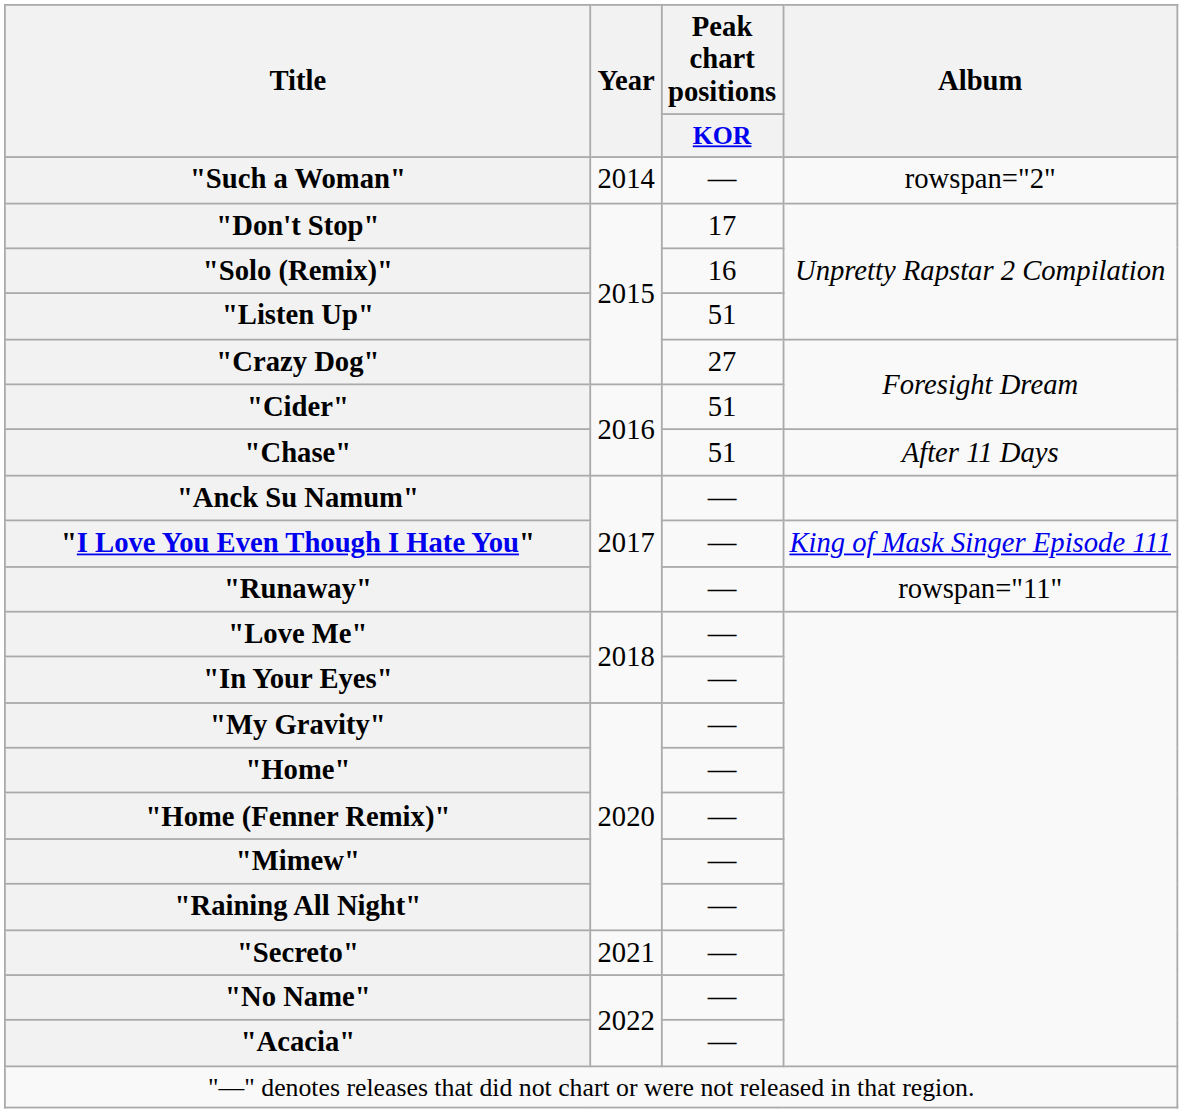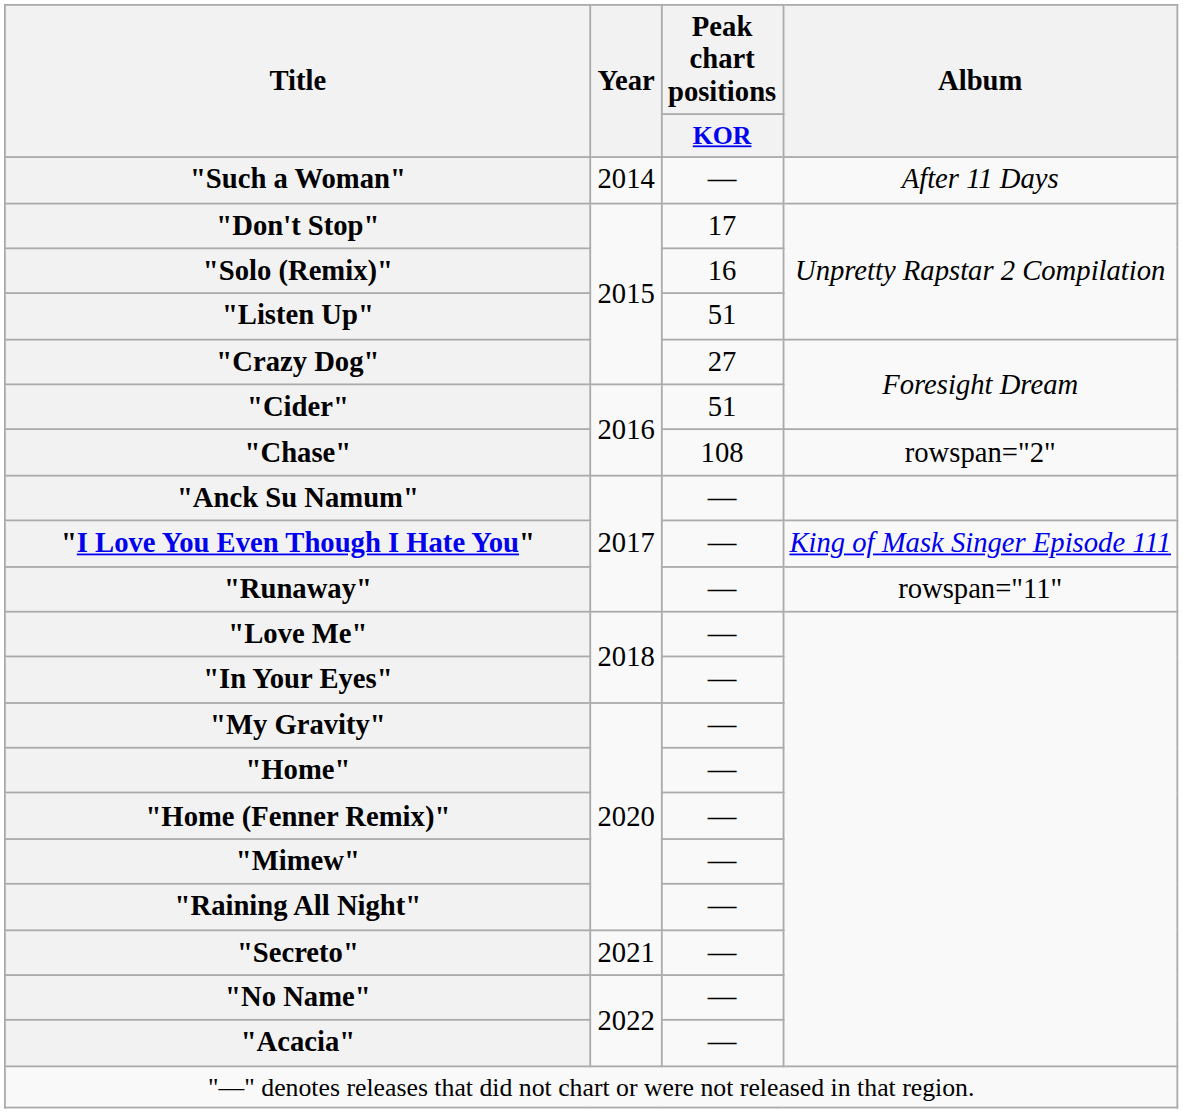(980, 179) rowspan="2" -> (980, 179) After 11 Days
(722, 452) 51 -> (722, 452) 108
(980, 452) After 11 Days -> (980, 452) rowspan="2"
